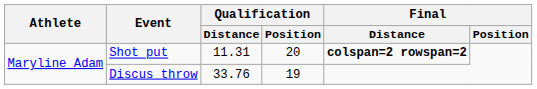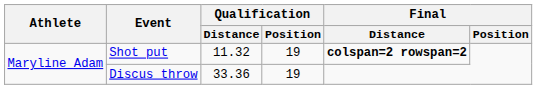(231, 53) 11.31 -> (231, 53) 11.32
(293, 53) 20 -> (293, 53) 19
(231, 74) 33.76 -> (231, 74) 33.36
